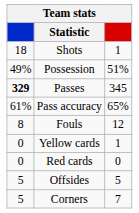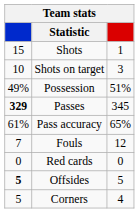(21, 50) 18 -> (18, 50) 15
+ row: (69, 69)
(21, 124) 8 -> (18, 143) 7
- row: (69, 143)
(21, 180) normal -> (18, 180) bold
(118, 198) 7 -> (120, 198) 4
